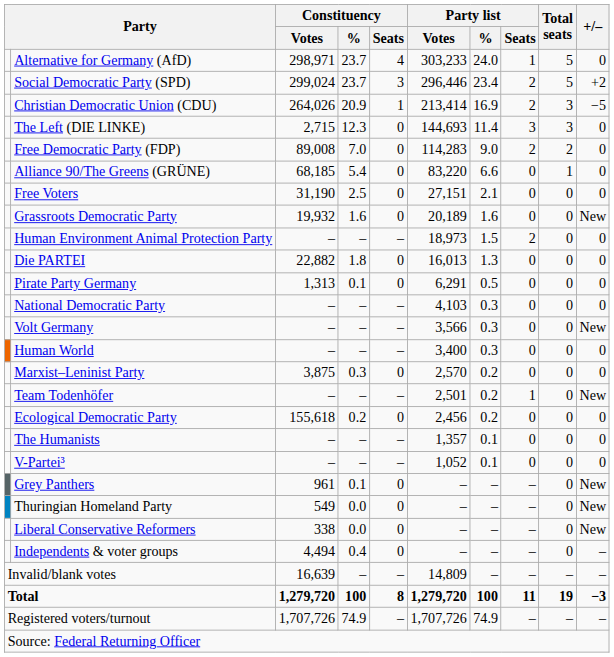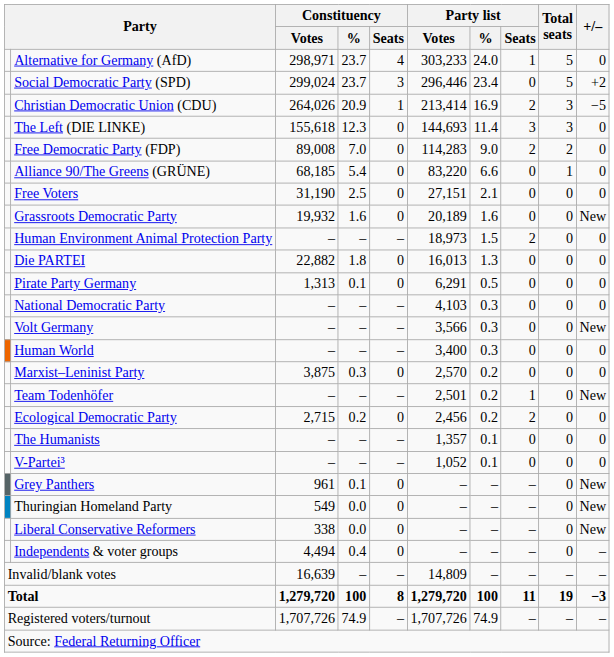(532, 82) 2 -> (532, 82) 0
(319, 127) 2,715 -> (312, 127) 155,618
(312, 417) 155,618 -> (319, 417) 2,715
(532, 417) 0 -> (532, 417) 2
